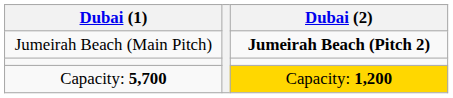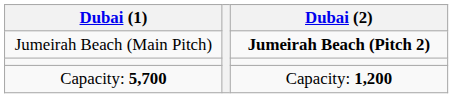(339, 78) gold background -> (339, 78) no background
